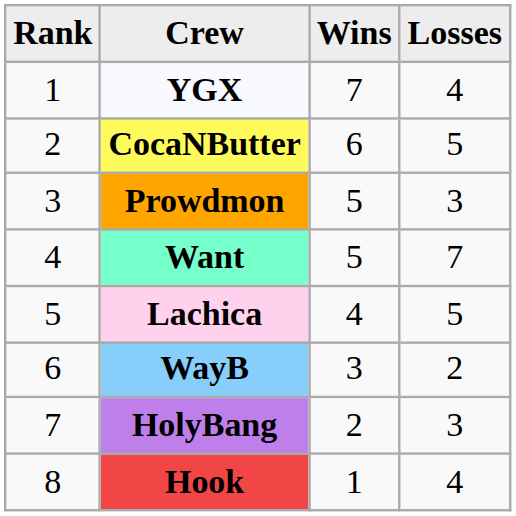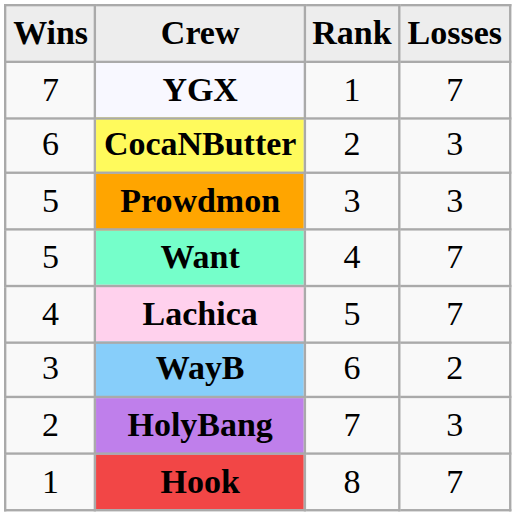columns swapped: (53, 32) <-> (354, 32)
(455, 88) 4 -> (455, 88) 7
(455, 145) 5 -> (455, 145) 3
(455, 313) 5 -> (455, 313) 7
(455, 481) 4 -> (455, 481) 7
